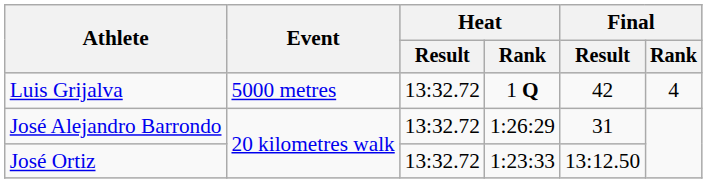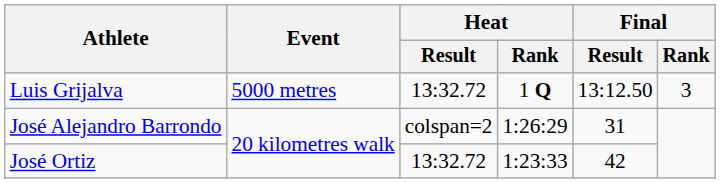(603, 90) 42 -> (615, 90) 13:12.50
(674, 90) 4 -> (686, 90) 3
(442, 126) 13:32.72 -> (449, 126) colspan=2
(603, 161) 13:12.50 -> (615, 161) 42
